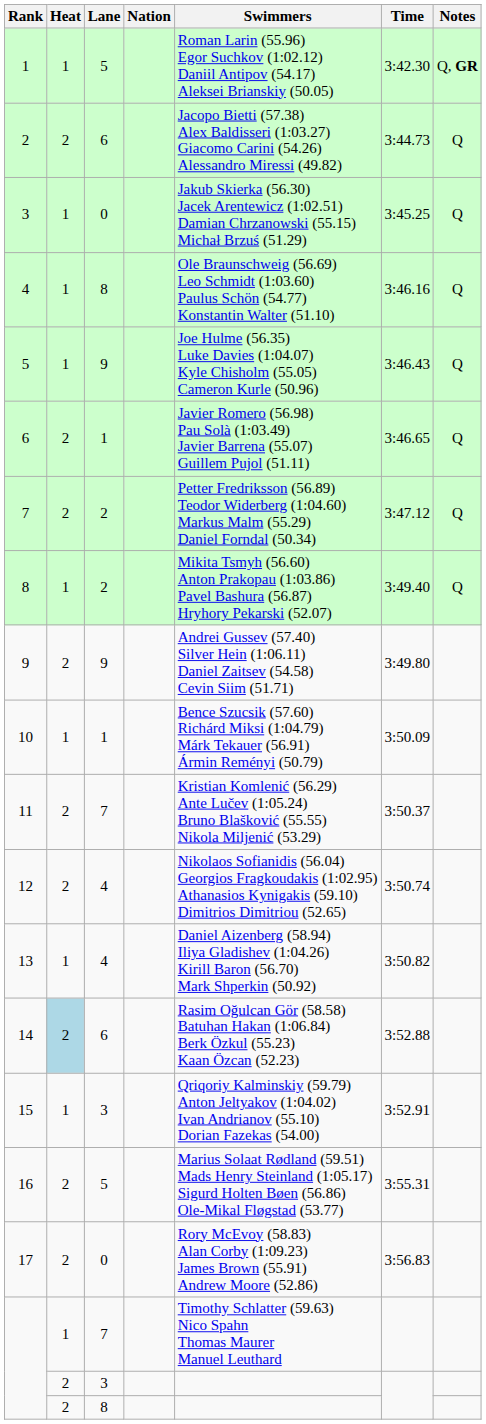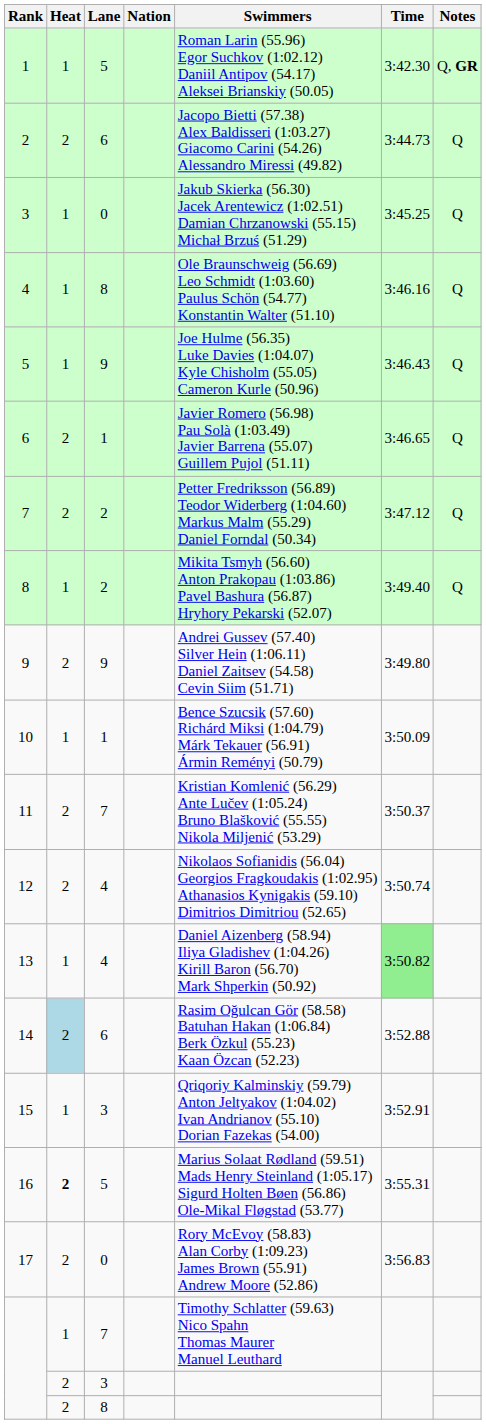(407, 961) no background -> (407, 961) lightgreen background
(65, 1184) normal -> (65, 1184) bold
